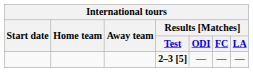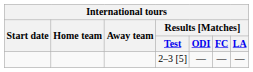(173, 59) bold -> (173, 59) normal
